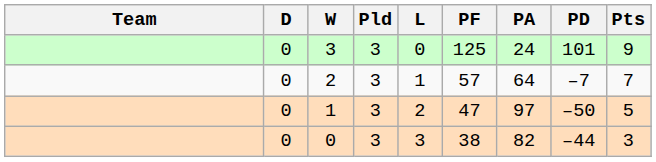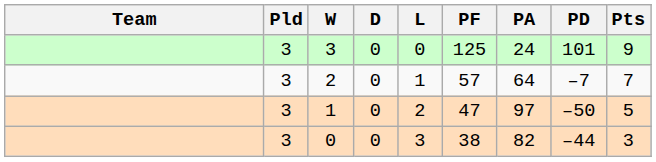columns swapped: (375, 20) <-> (286, 20)
